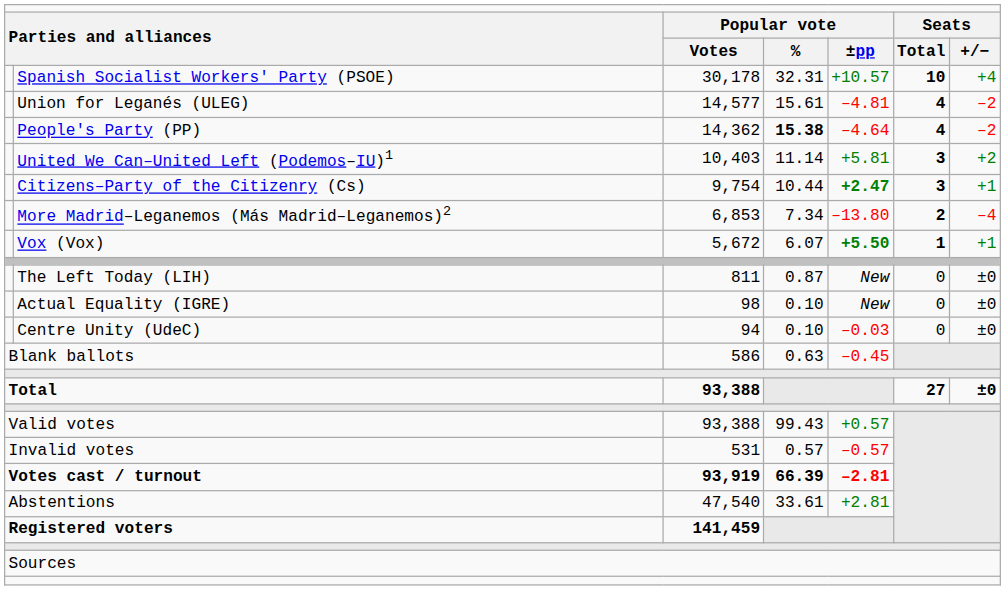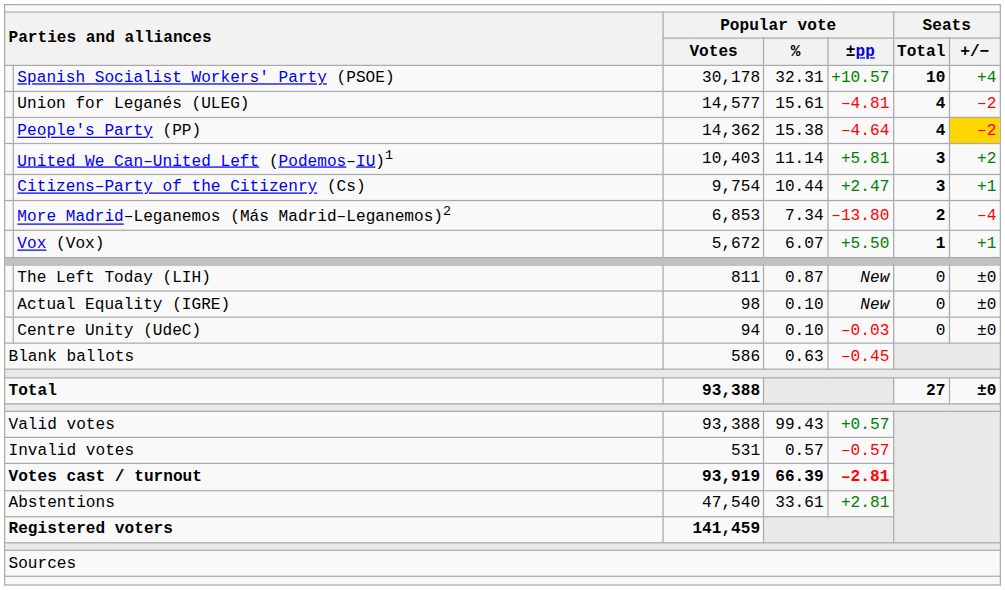(799, 131) bold -> (799, 131) normal
(987, 131) no background -> (987, 131) gold background
(865, 187) bold -> (865, 187) normal
(865, 244) bold -> (865, 244) normal
